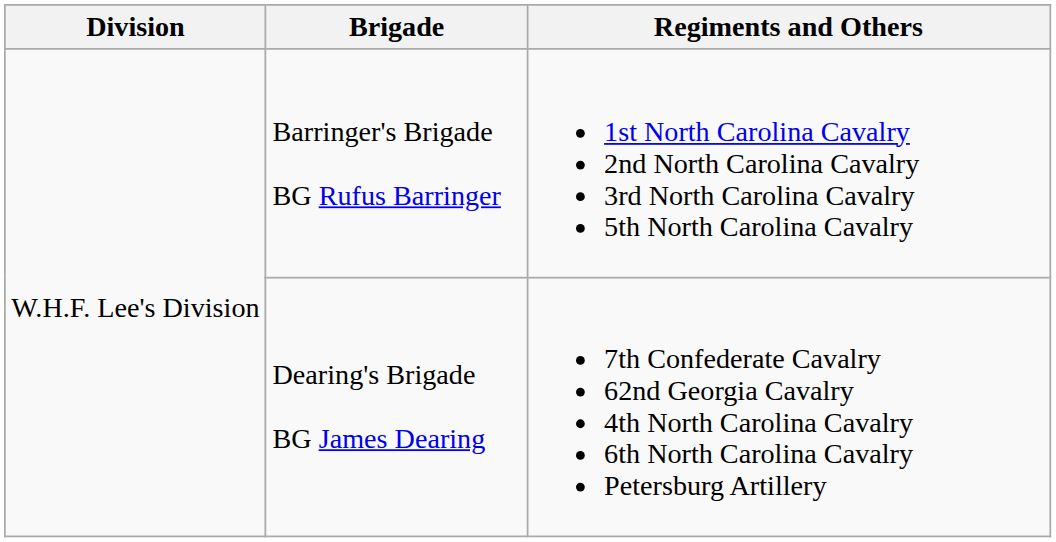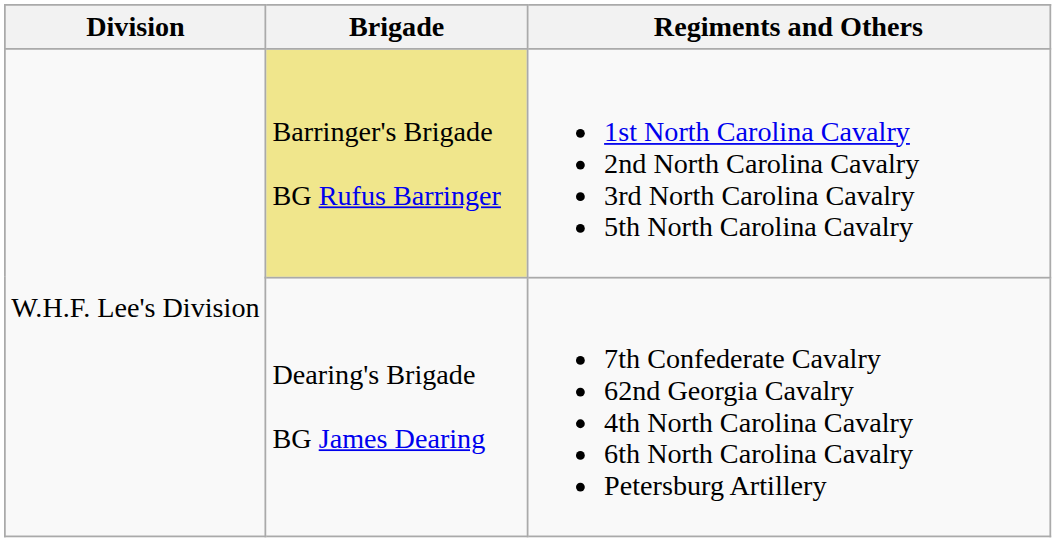(387, 163) no background -> (387, 163) khaki background
